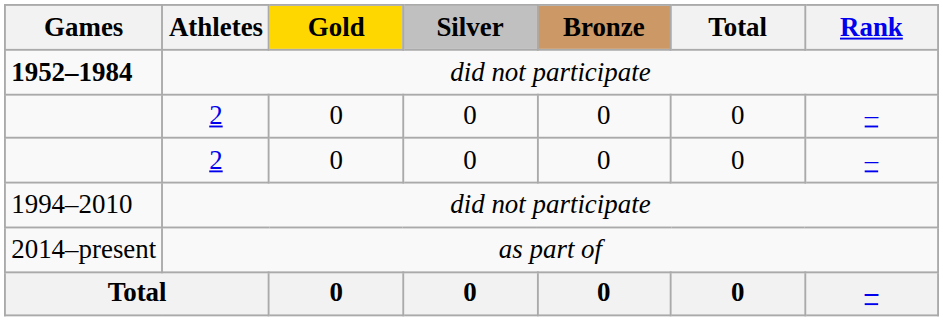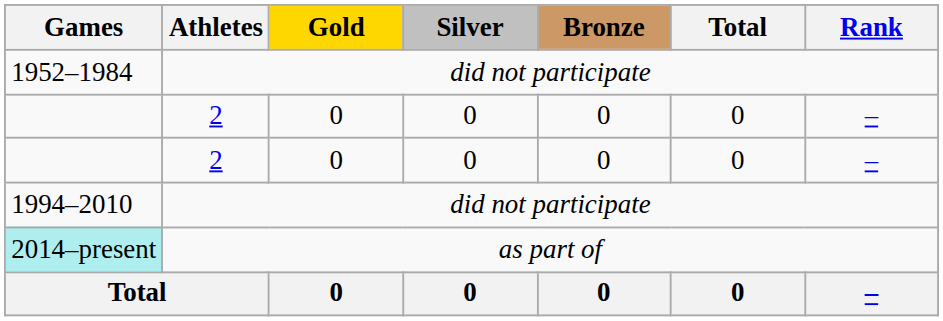(72, 71) bold -> (72, 71) normal
(84, 249) no background -> (84, 249) paleturquoise background
